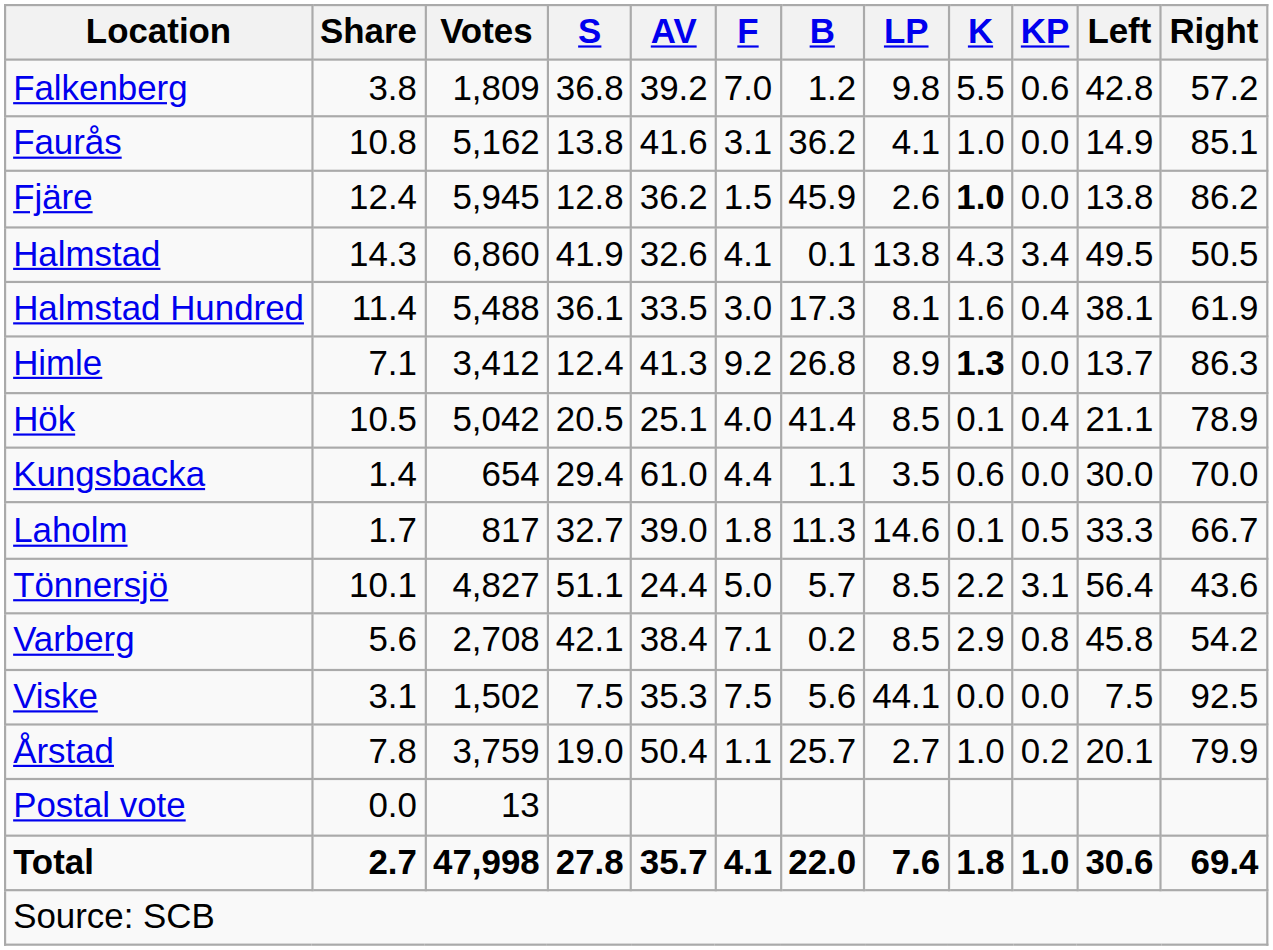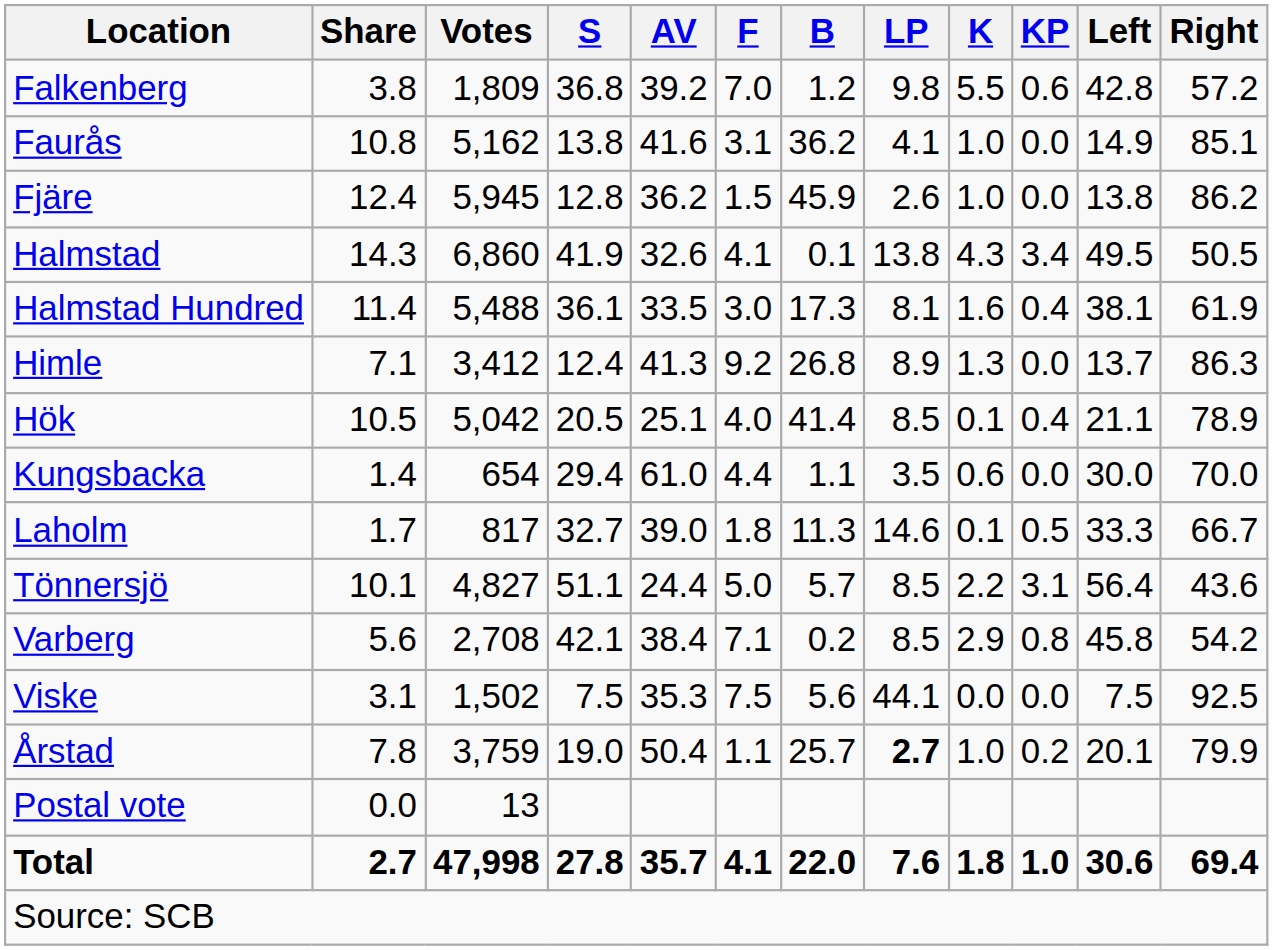(981, 198) bold -> (981, 198) normal
(981, 364) bold -> (981, 364) normal
(916, 751) normal -> (916, 751) bold
